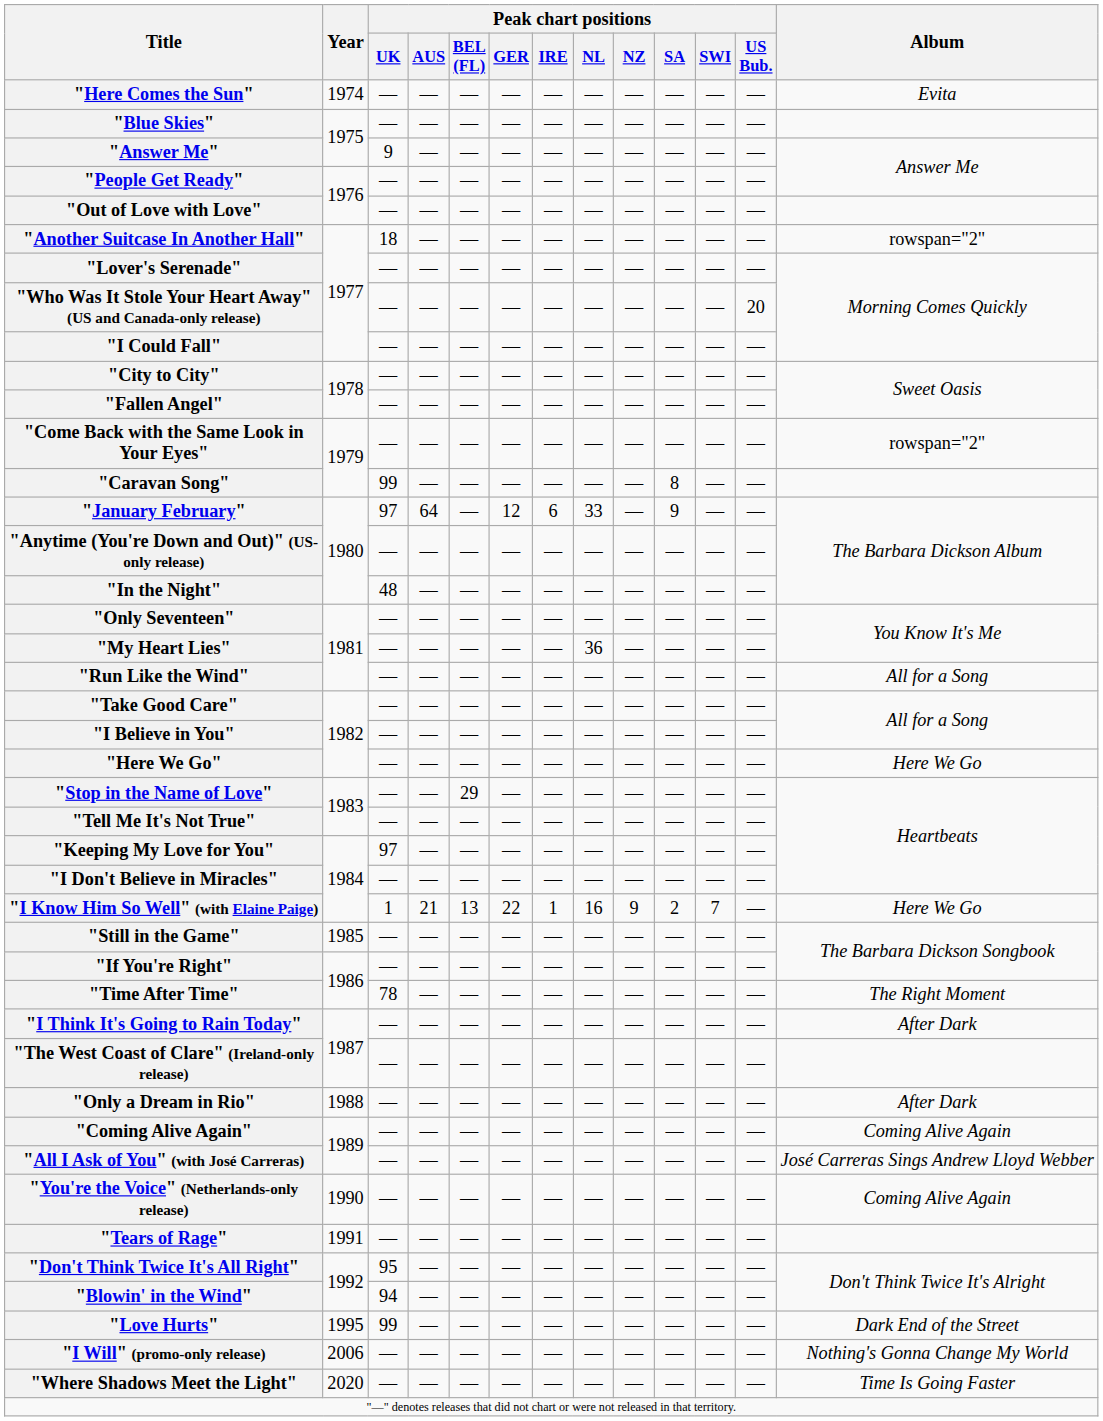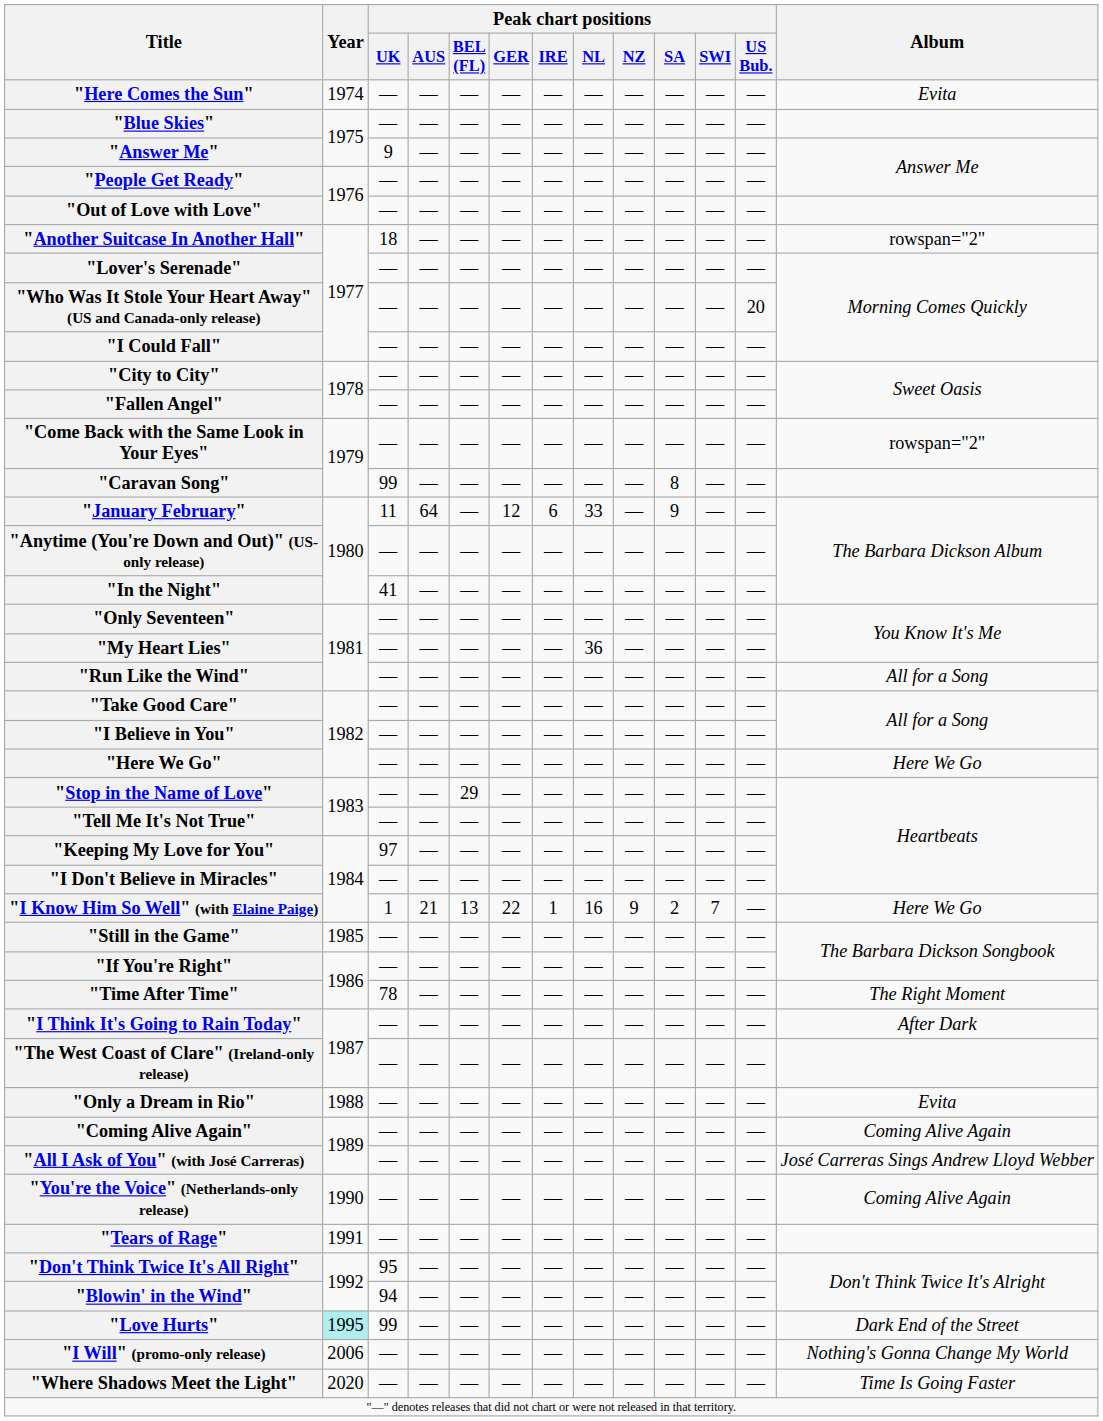(388, 511) 97 -> (388, 511) 11
(388, 589) 48 -> (388, 589) 41
(937, 1102) After Dark -> (937, 1102) Evita
(346, 1325) no background -> (346, 1325) paleturquoise background
